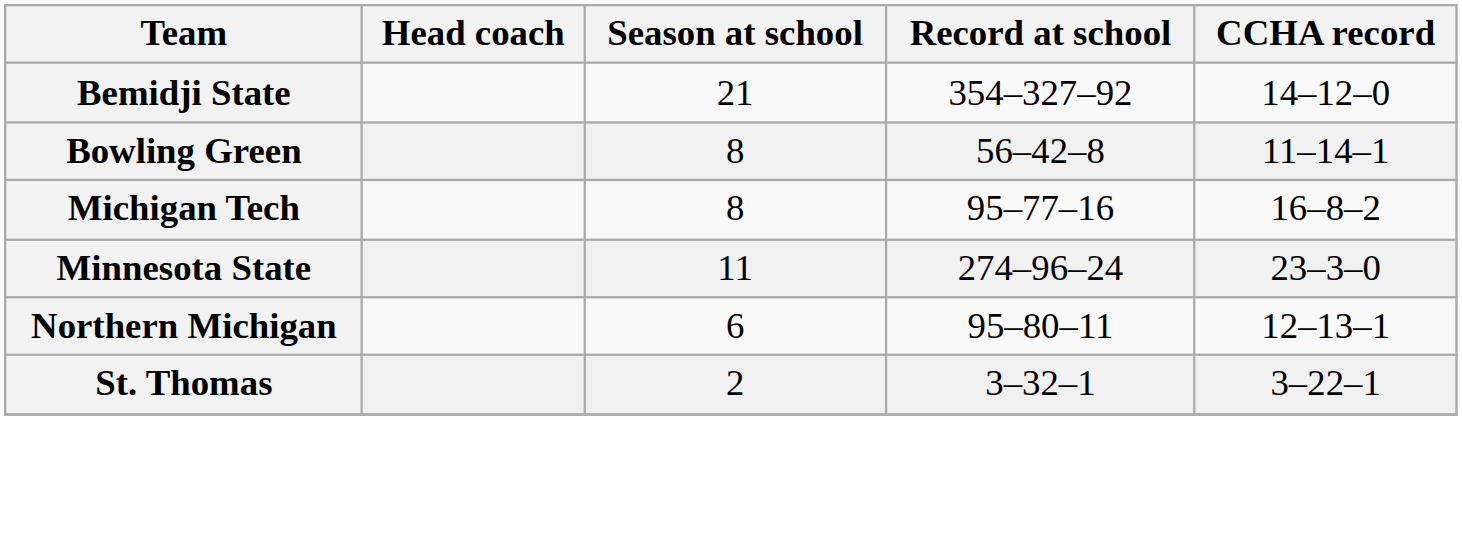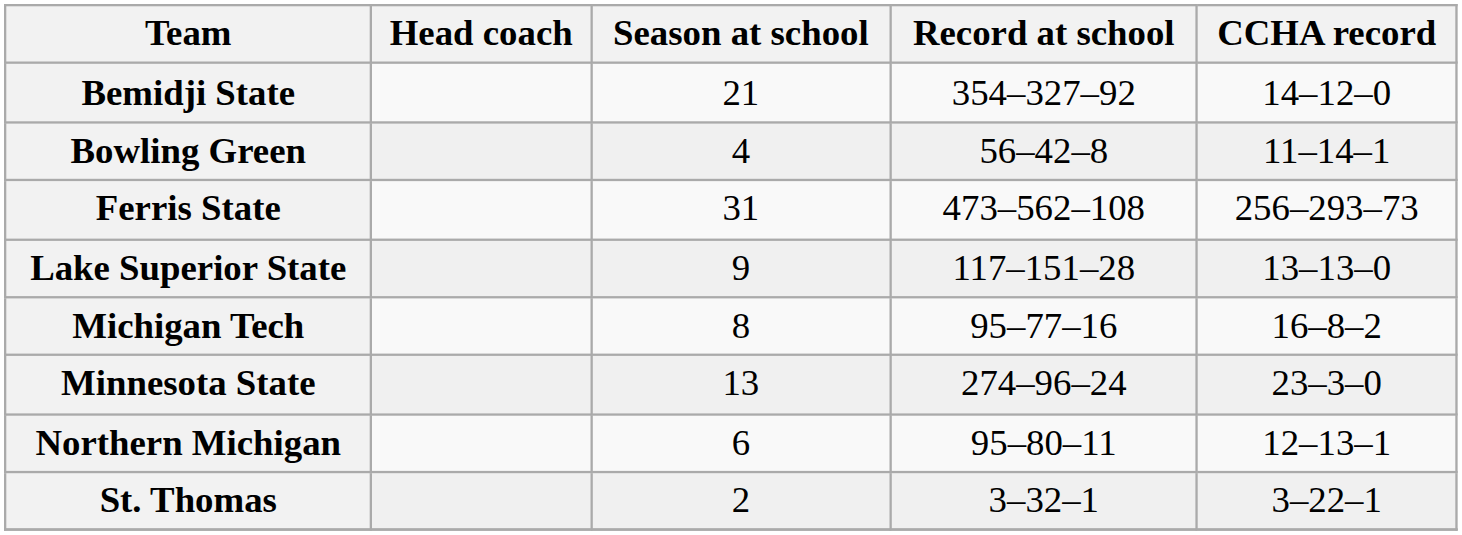(735, 150) 8 -> (741, 150) 4
+ row: (188, 208)
+ row: (188, 267)
(735, 267) 11 -> (741, 383) 13
